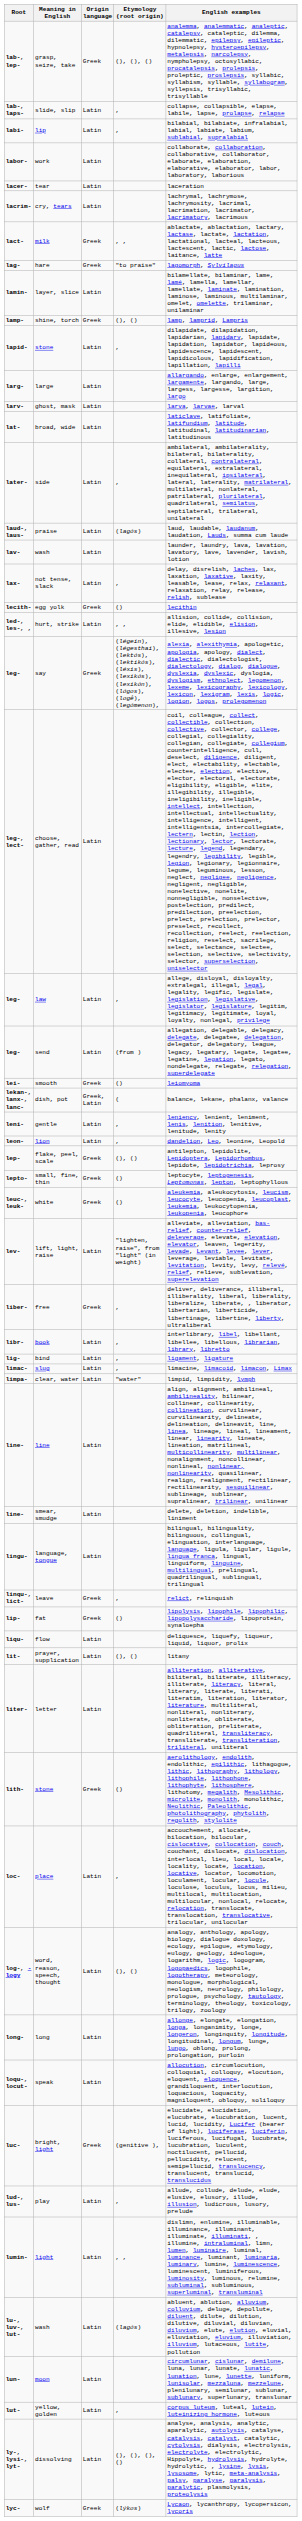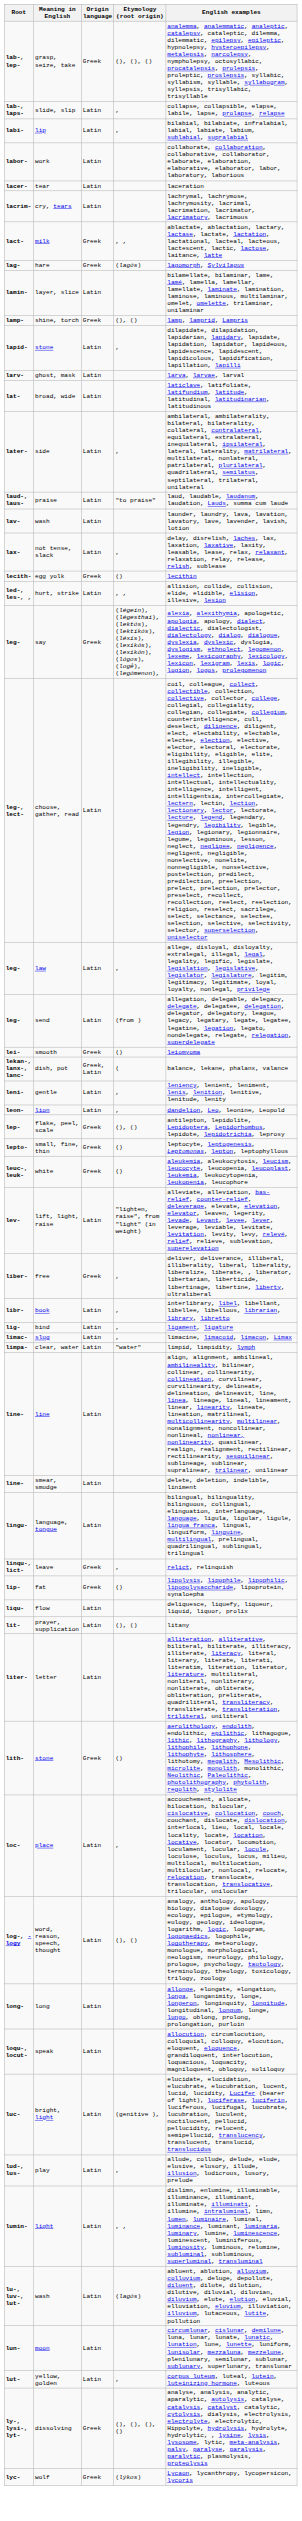(136, 265) "to praise" -> (128, 265) (lagós)
- row: (15, 386)
(128, 532) (lagós) -> (136, 501) "to praise"
(92, 2146) Greek -> (92, 2115) Latin
(92, 2459) Latin -> (92, 2428) Greek
